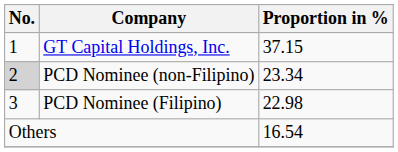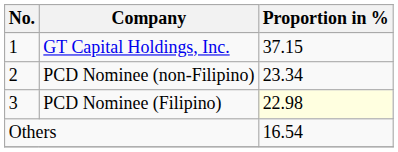(13, 75) lightgrey background -> (13, 75) no background
(283, 103) no background -> (283, 103) lightyellow background
